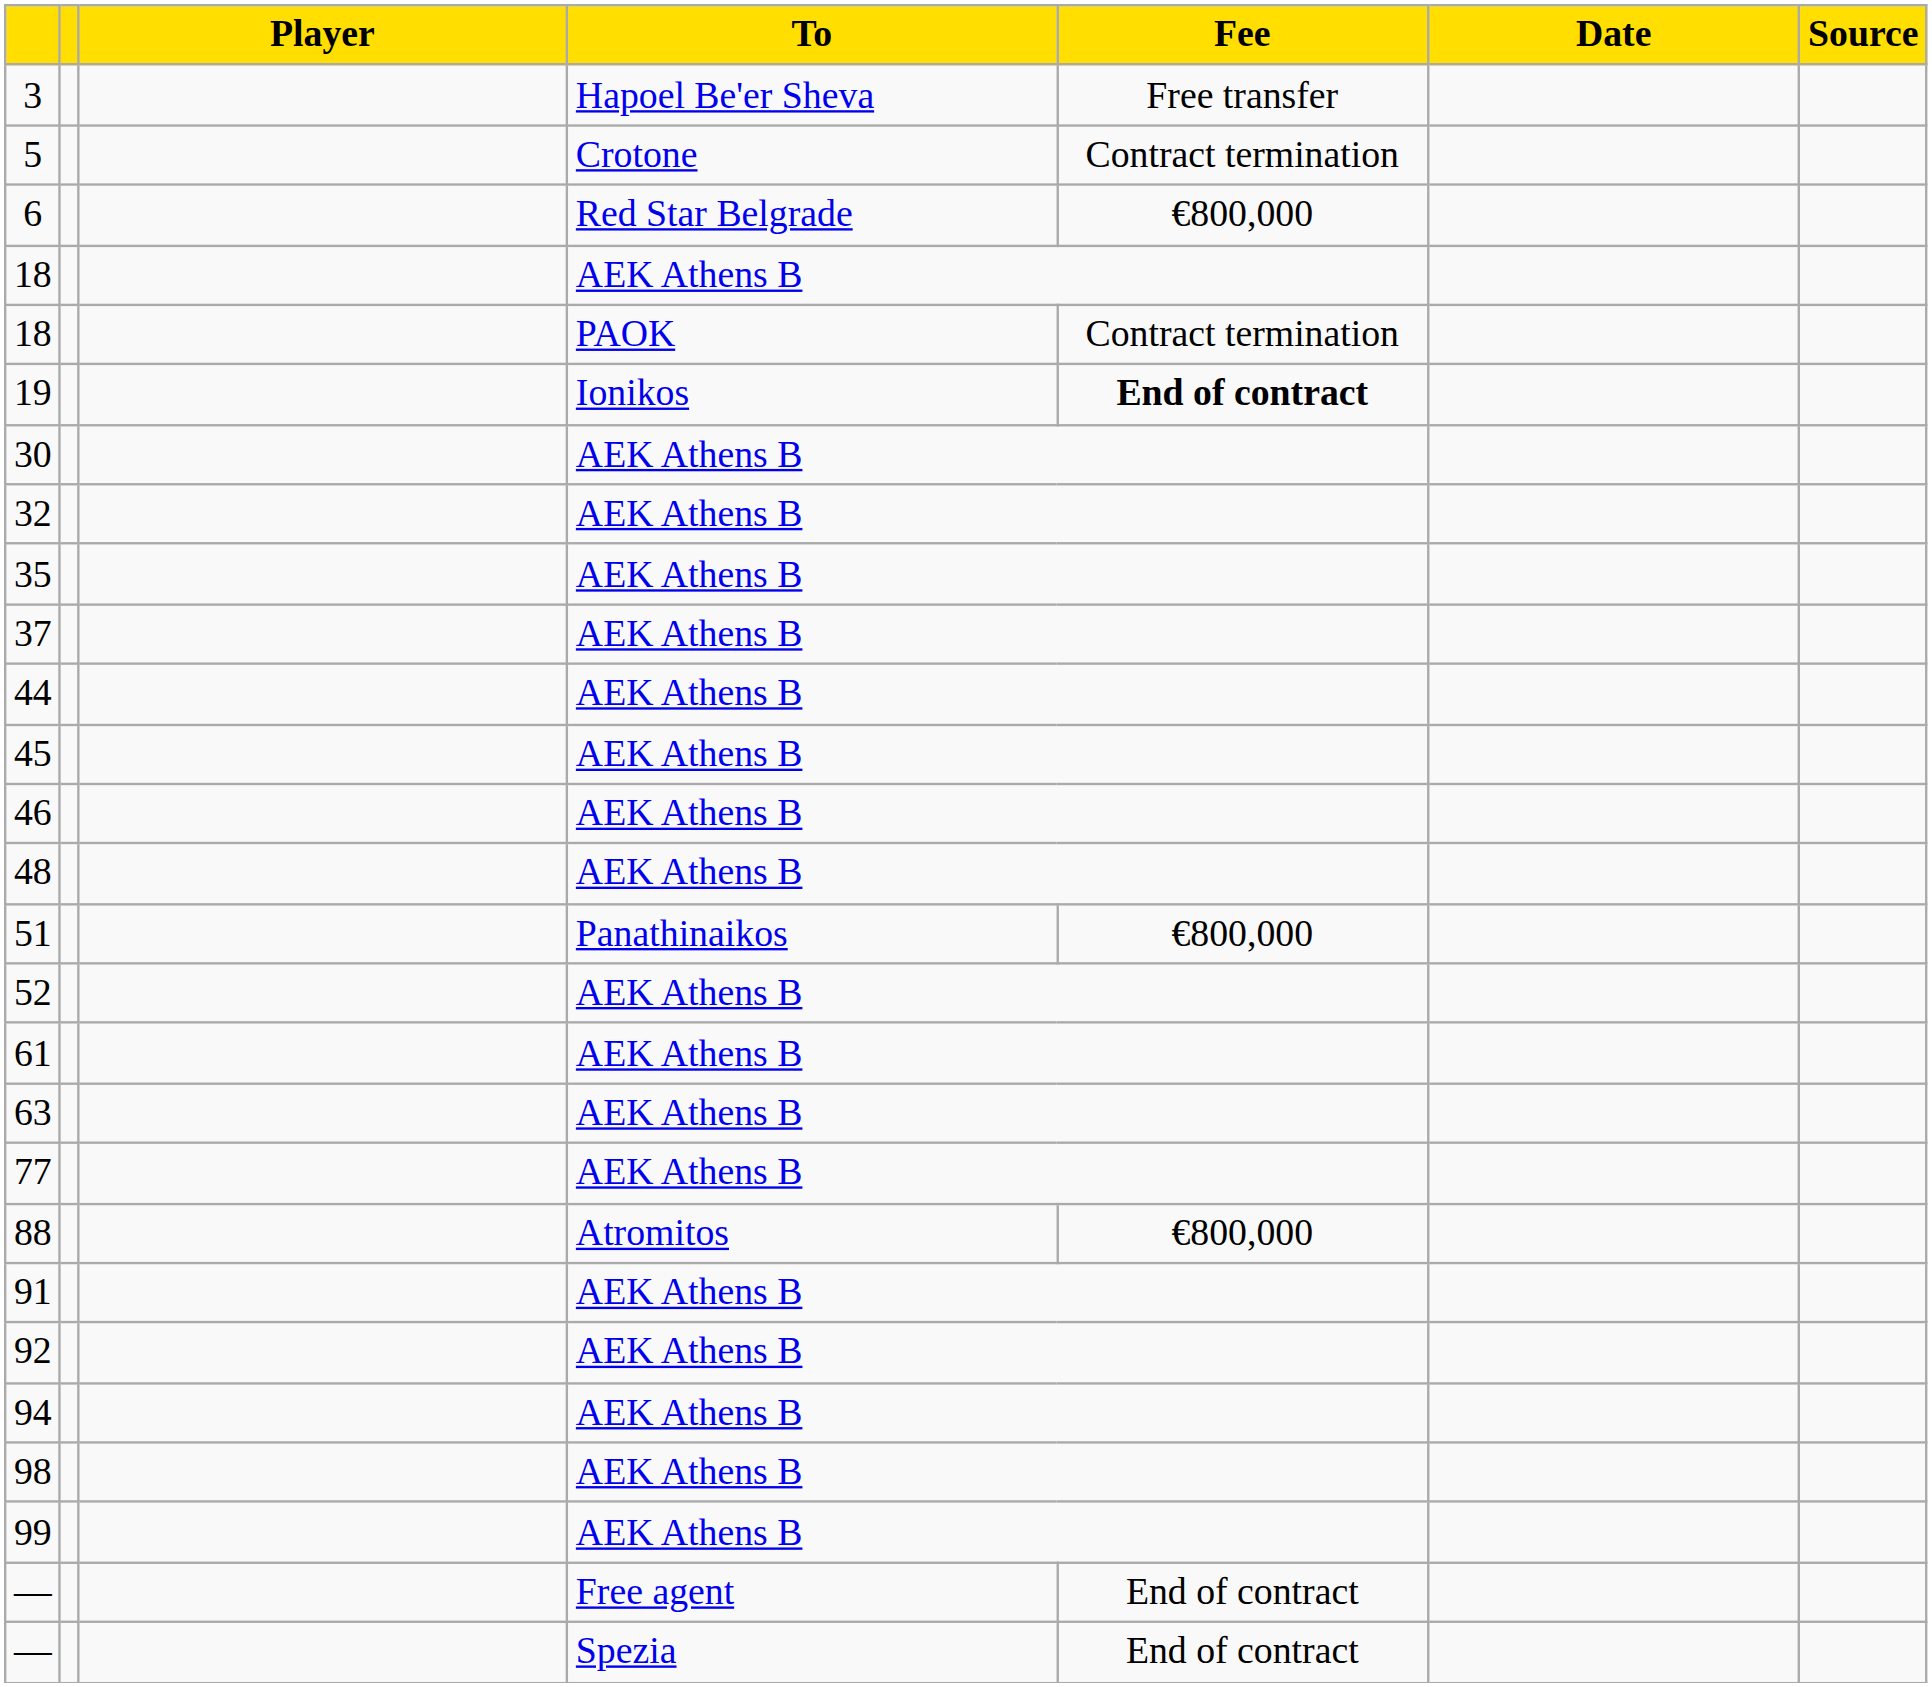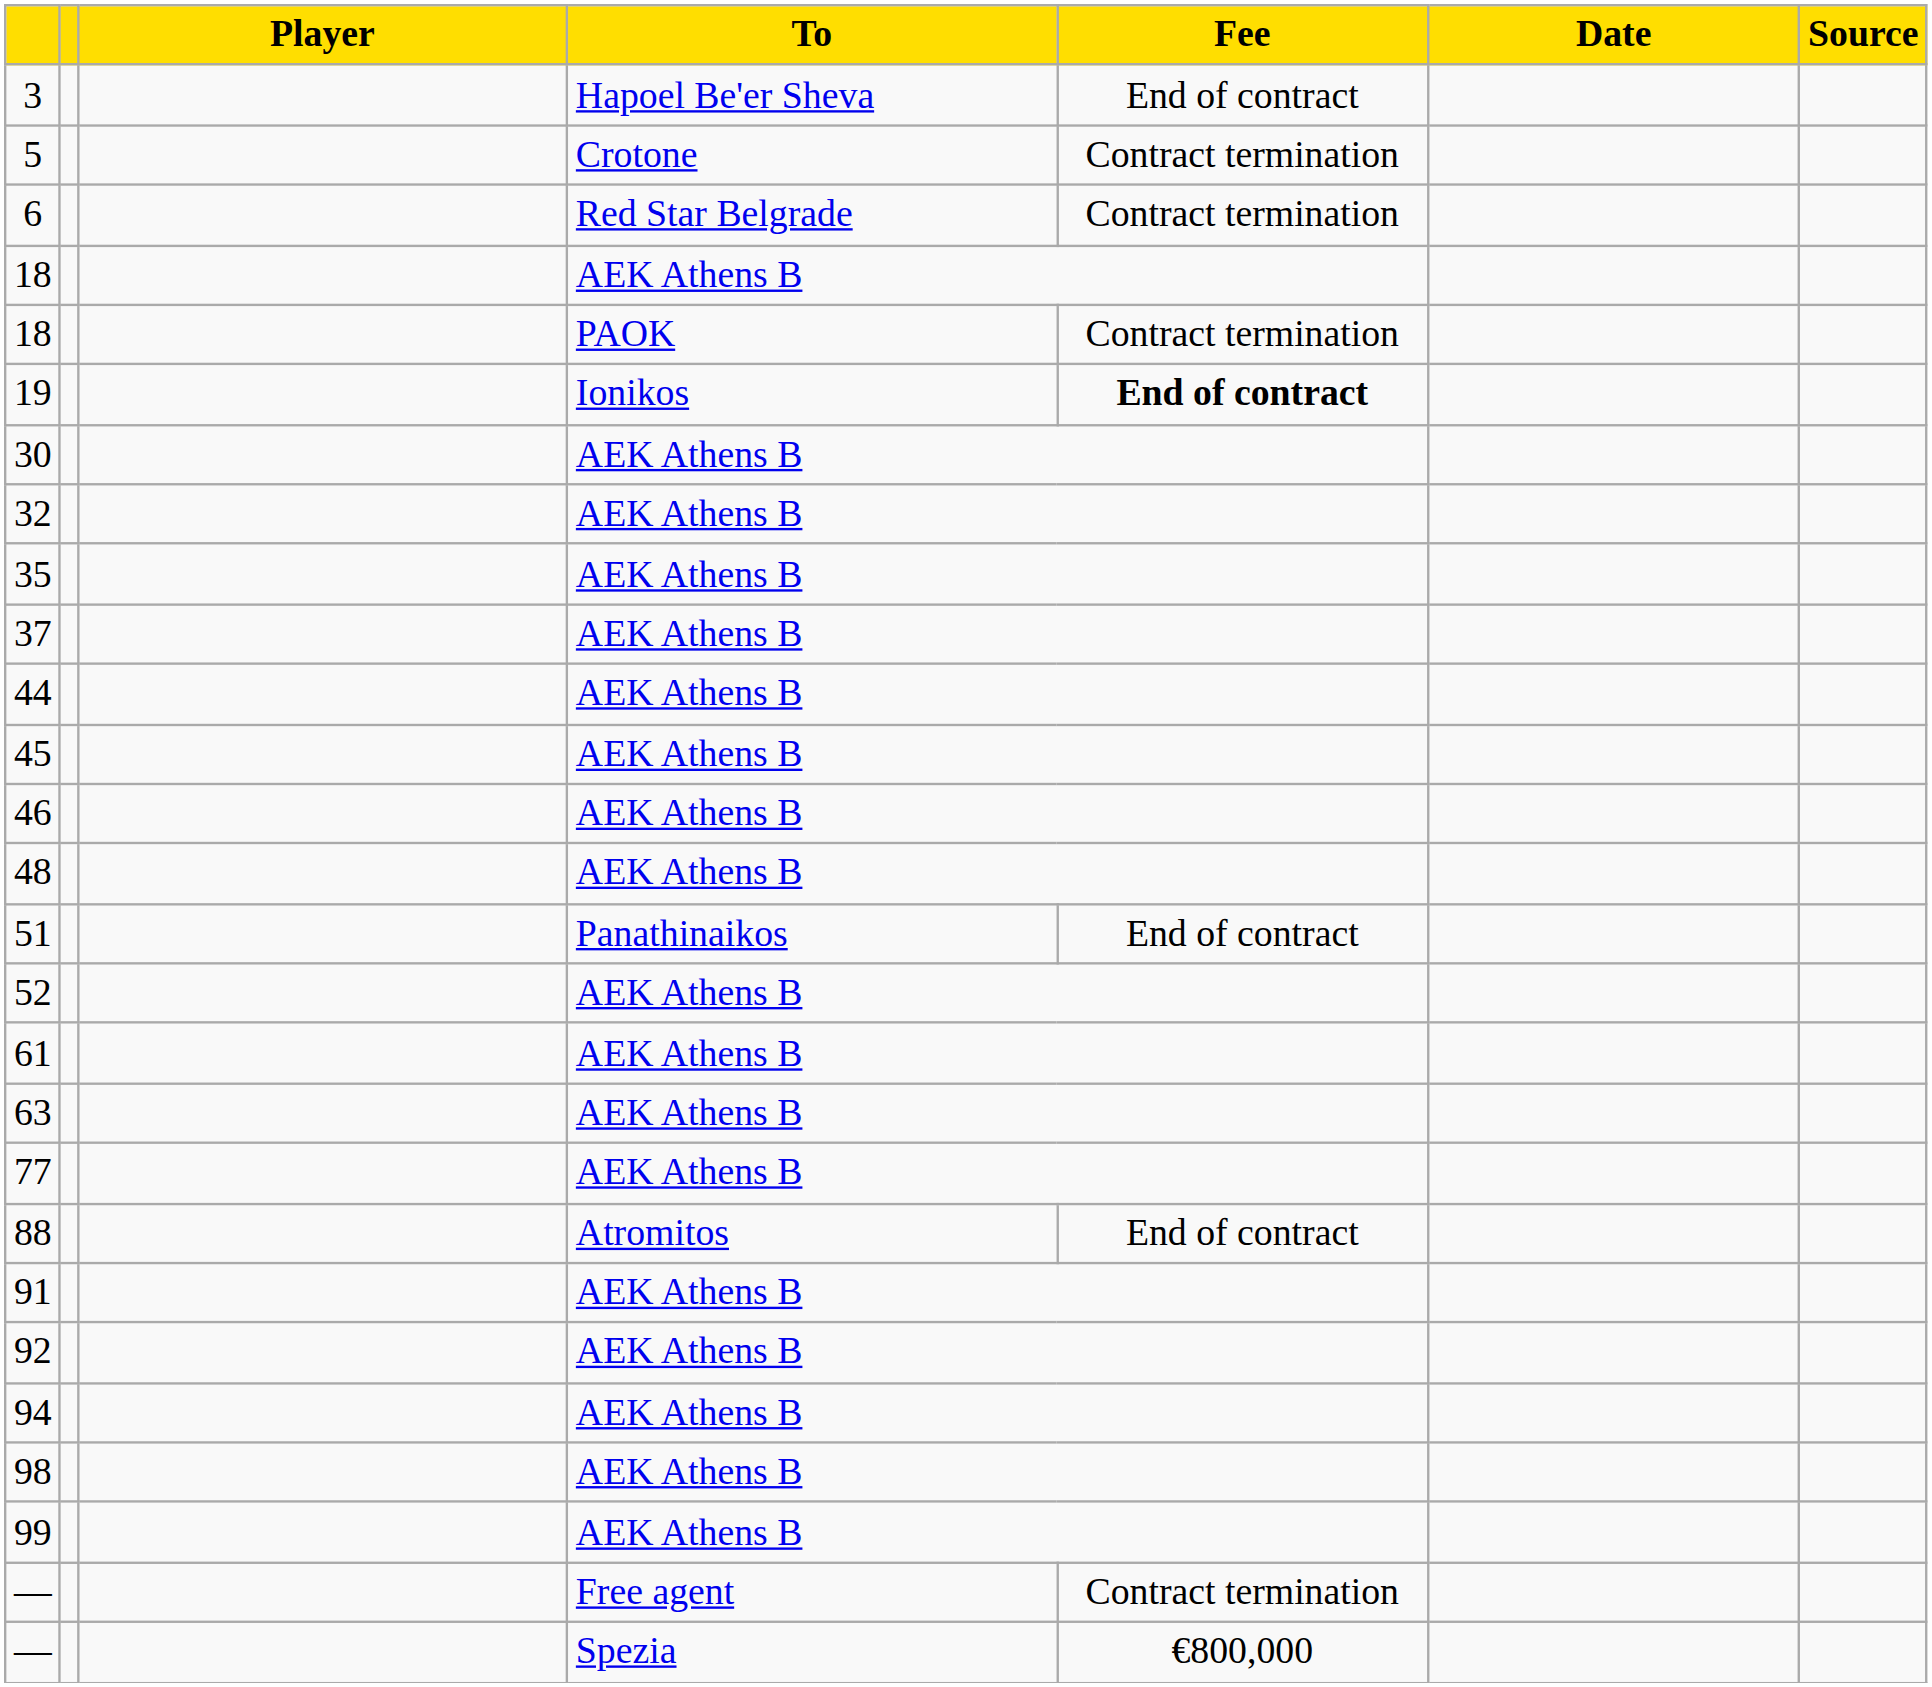(1242, 94) Free transfer -> (1242, 94) End of contract
(1242, 214) €800,000 -> (1242, 214) Contract termination
(1242, 932) €800,000 -> (1242, 932) End of contract
(1242, 1232) €800,000 -> (1242, 1232) End of contract
(1242, 1591) End of contract -> (1242, 1591) Contract termination
(1242, 1651) End of contract -> (1242, 1651) €800,000
